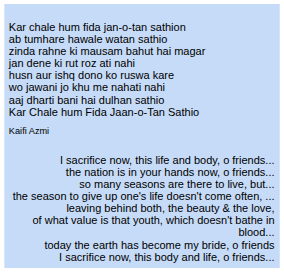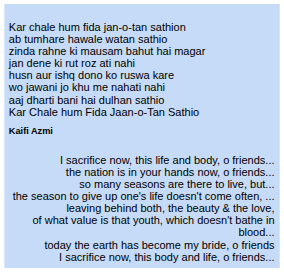(29, 130) normal -> (31, 130) bold
